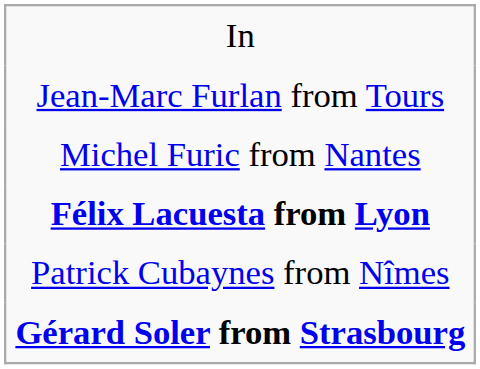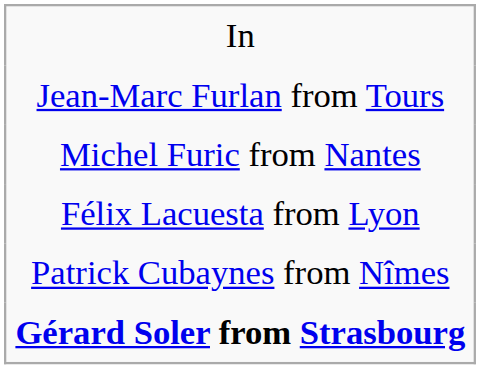(240, 213) bold -> (240, 213) normal
